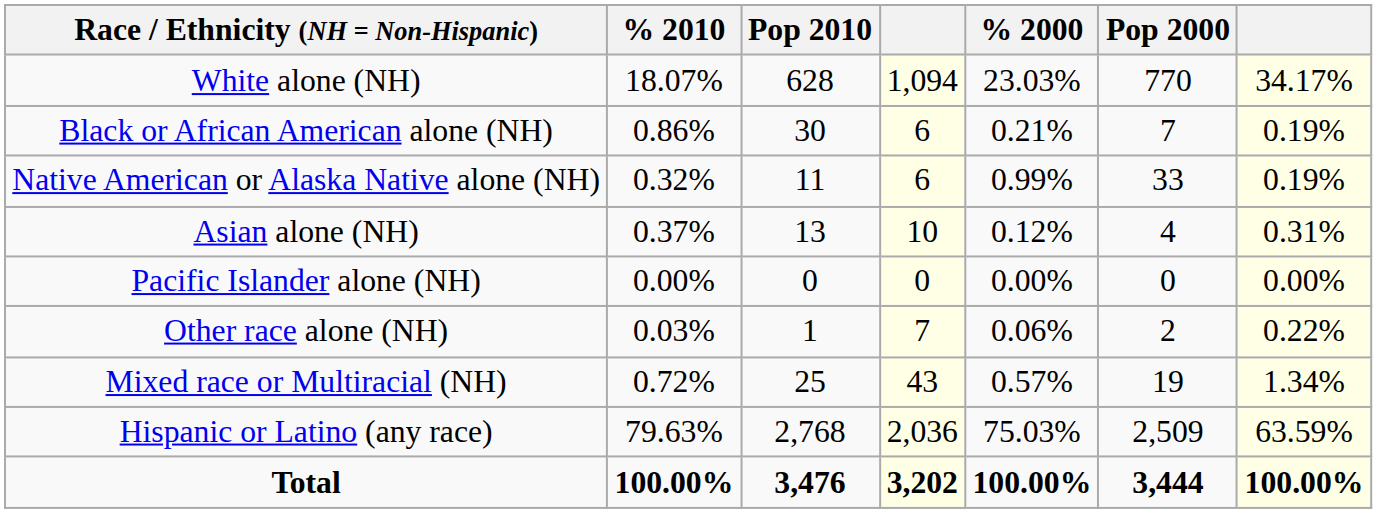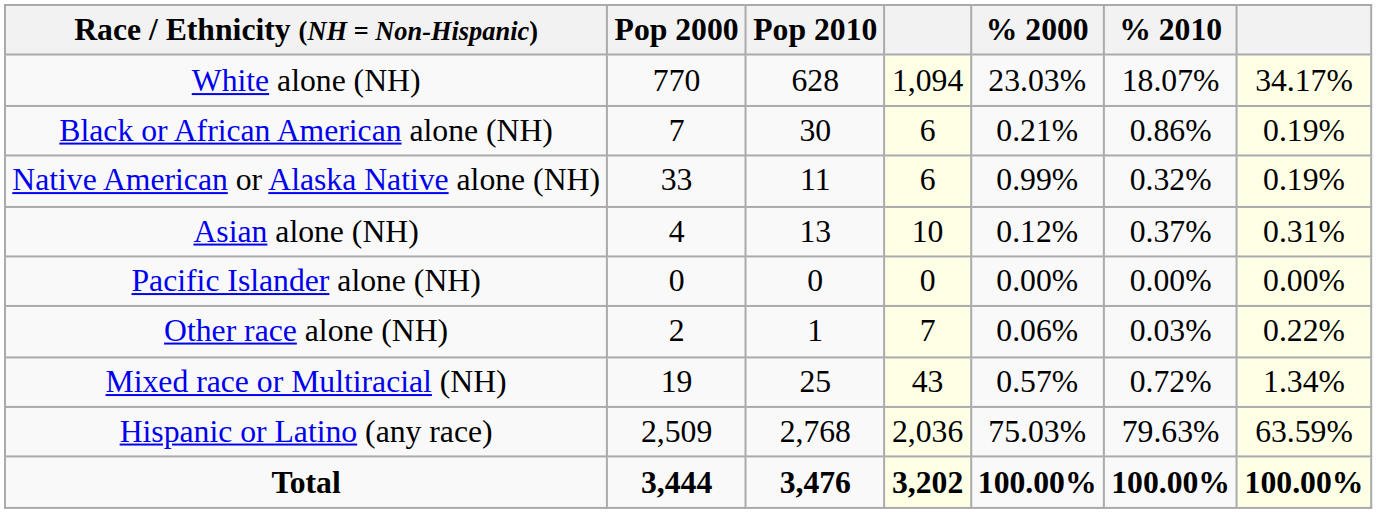columns swapped: (1168, 29) <-> (674, 29)
